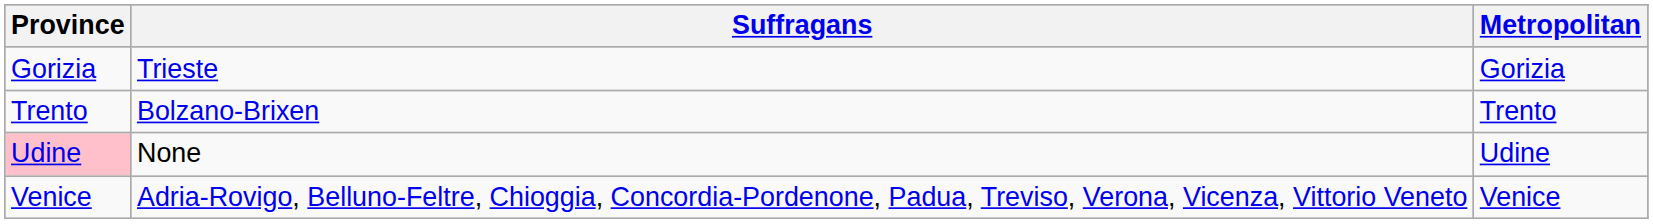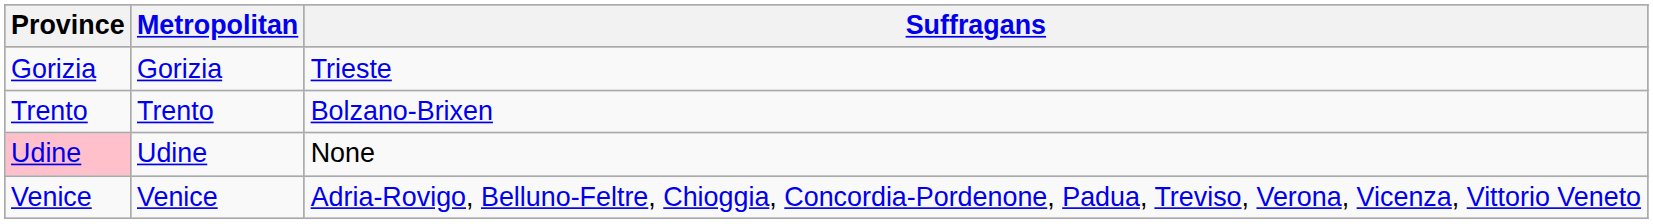columns swapped: (1560, 25) <-> (802, 25)
